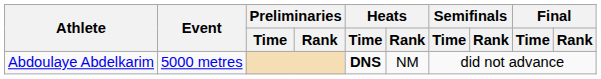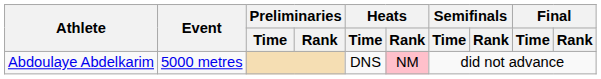(365, 63) bold -> (365, 63) normal
(407, 63) no background -> (407, 63) pink background
